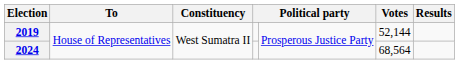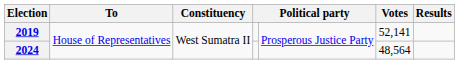(395, 31) 52,144 -> (395, 31) 52,141
(395, 50) 68,564 -> (395, 50) 48,564
